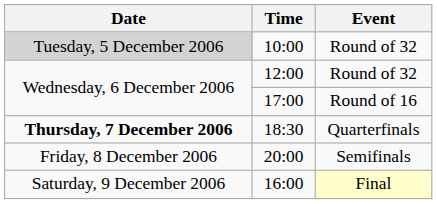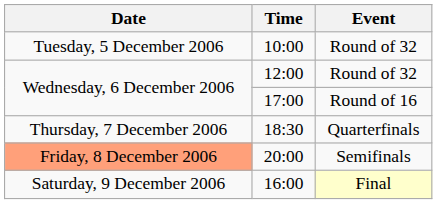(128, 45) lightgrey background -> (128, 45) no background
(128, 128) bold -> (128, 128) normal
(128, 156) no background -> (128, 156) lightsalmon background
